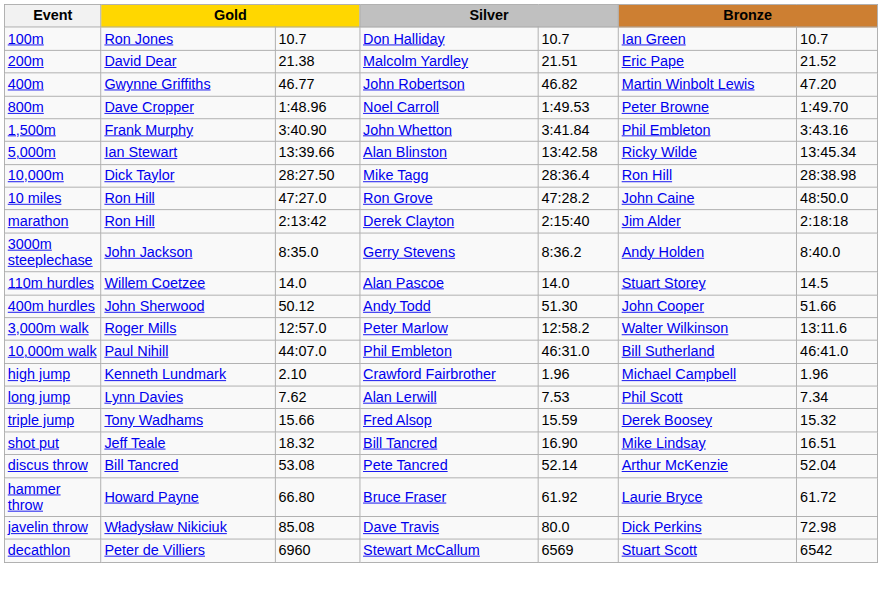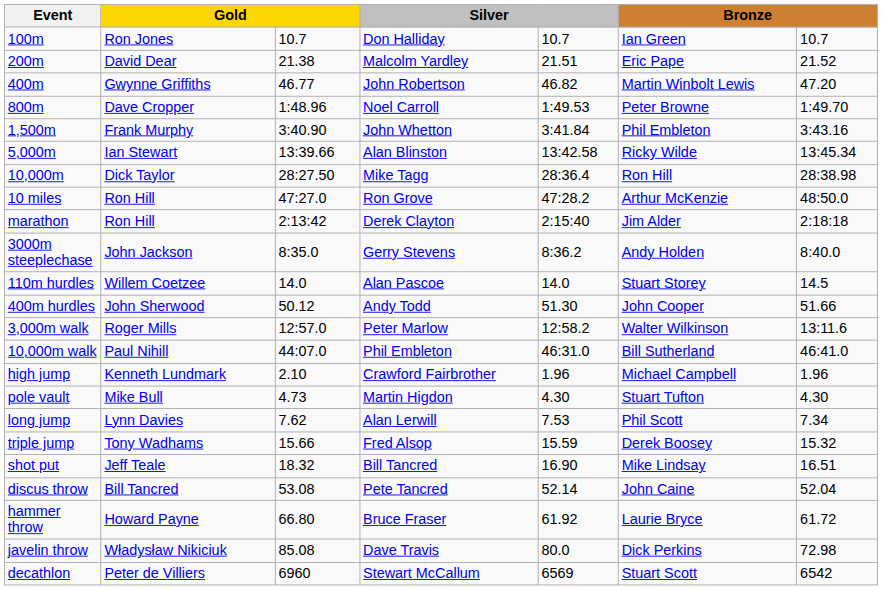(658, 198) John Caine -> (675, 198) Arthur McKenzie
+ row: (39, 397)
(675, 466) Arthur McKenzie -> (658, 488) John Caine
